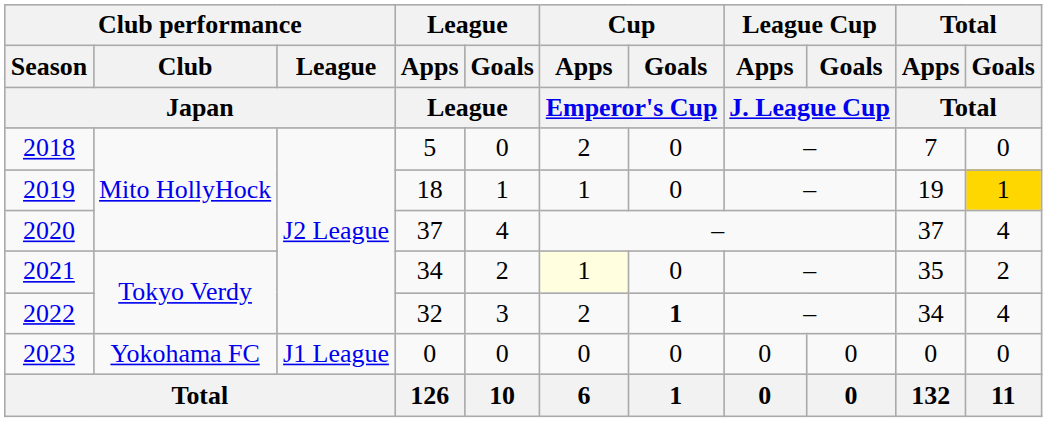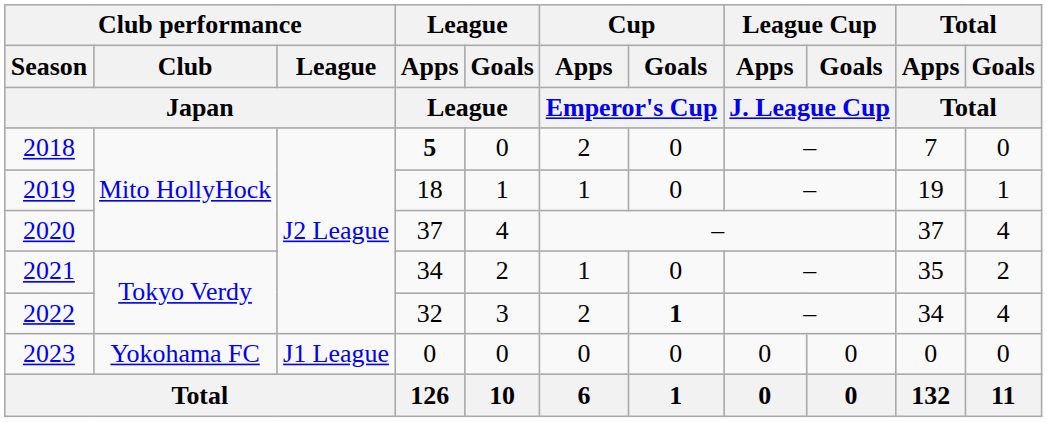(430, 148) normal -> (430, 148) bold
(1003, 189) gold background -> (1003, 189) no background
(584, 271) lightyellow background -> (584, 271) no background
